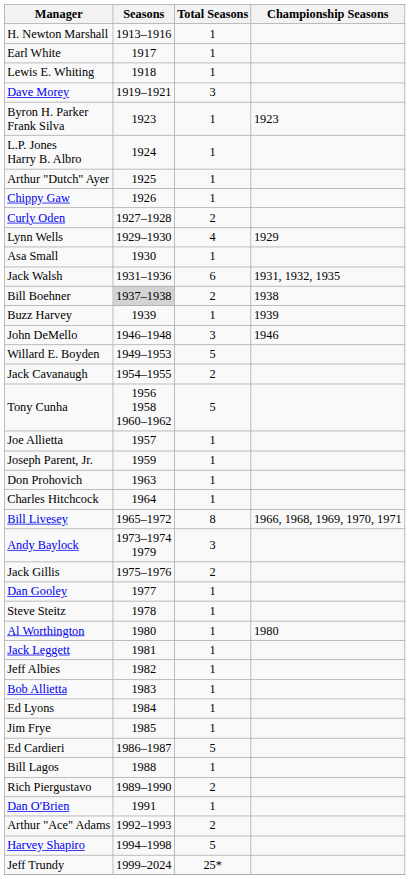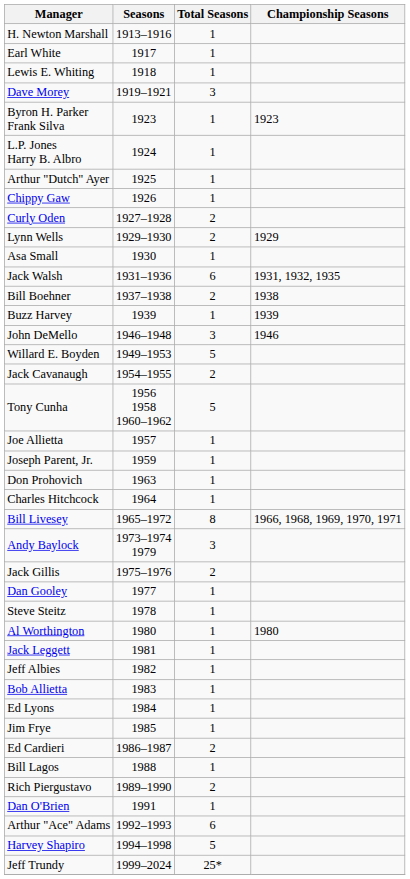(213, 237) 4 -> (213, 237) 2
(144, 295) lightgrey background -> (144, 295) no background
(213, 747) 5 -> (213, 747) 2
(213, 826) 2 -> (213, 826) 6
